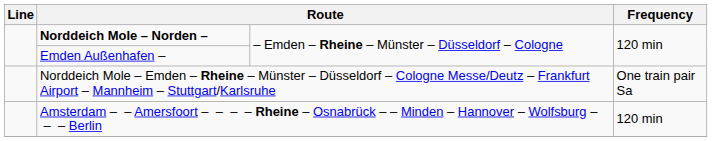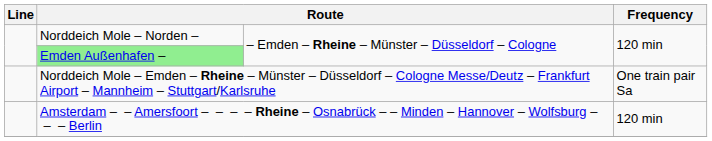(124, 35) bold -> (119, 35) normal
(103, 55) no background -> (103, 55) lightgreen background
